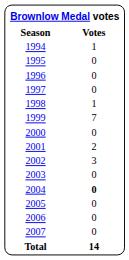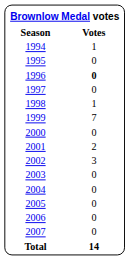(94, 75) normal -> (94, 75) bold
(94, 189) bold -> (94, 189) normal
